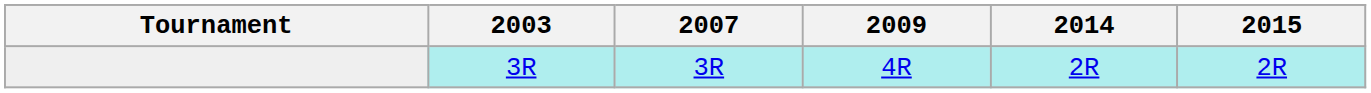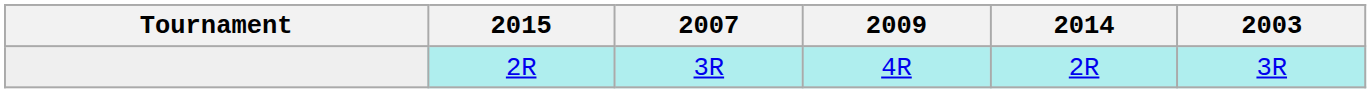columns swapped: (521, 26) <-> (1272, 26)
